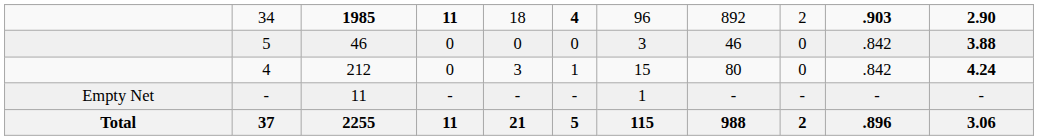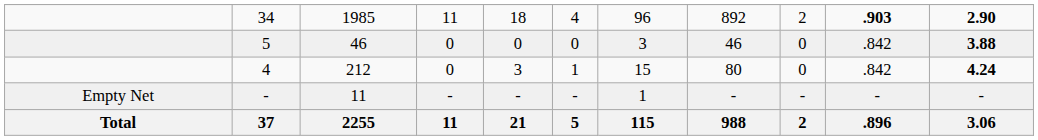(359, 17) bold -> (358, 17) normal
(450, 17) bold -> (450, 17) normal
(575, 17) bold -> (575, 17) normal
